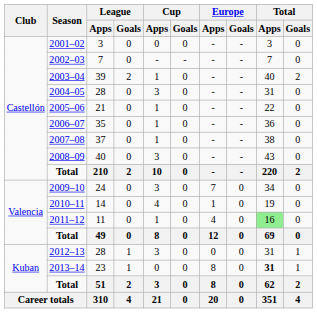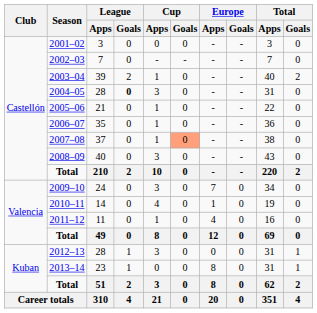(129, 92) normal -> (129, 92) bold
(185, 140) no background -> (185, 140) lightsalmon background
(270, 220) lightgreen background -> (270, 220) no background
(270, 268) bold -> (270, 268) normal
